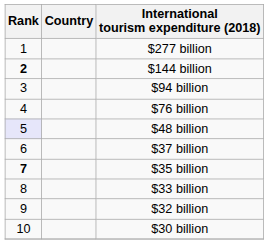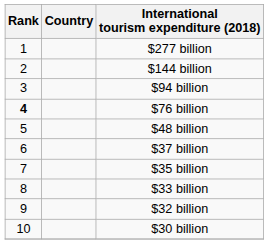(23, 68) bold -> (23, 68) normal
(23, 108) normal -> (23, 108) bold
(23, 128) lavender background -> (23, 128) no background
(23, 169) bold -> (23, 169) normal
